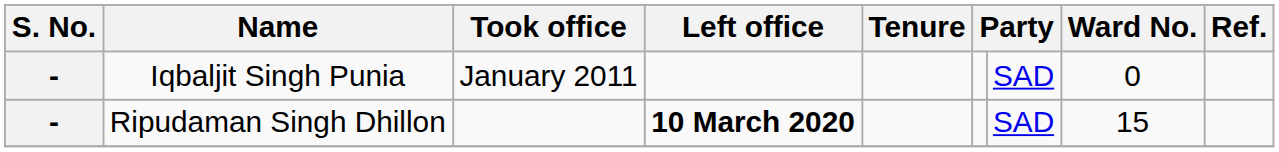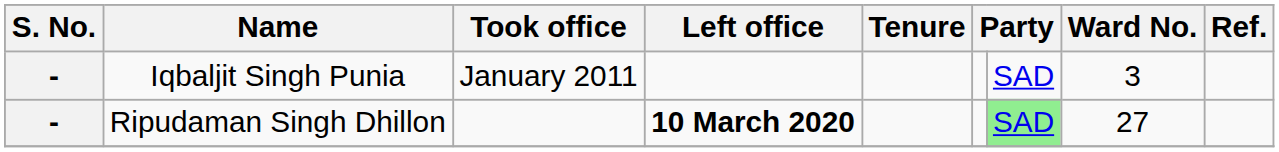(1133, 75) 0 -> (1133, 75) 3
(1024, 122) no background -> (1024, 122) lightgreen background
(1133, 122) 15 -> (1133, 122) 27
